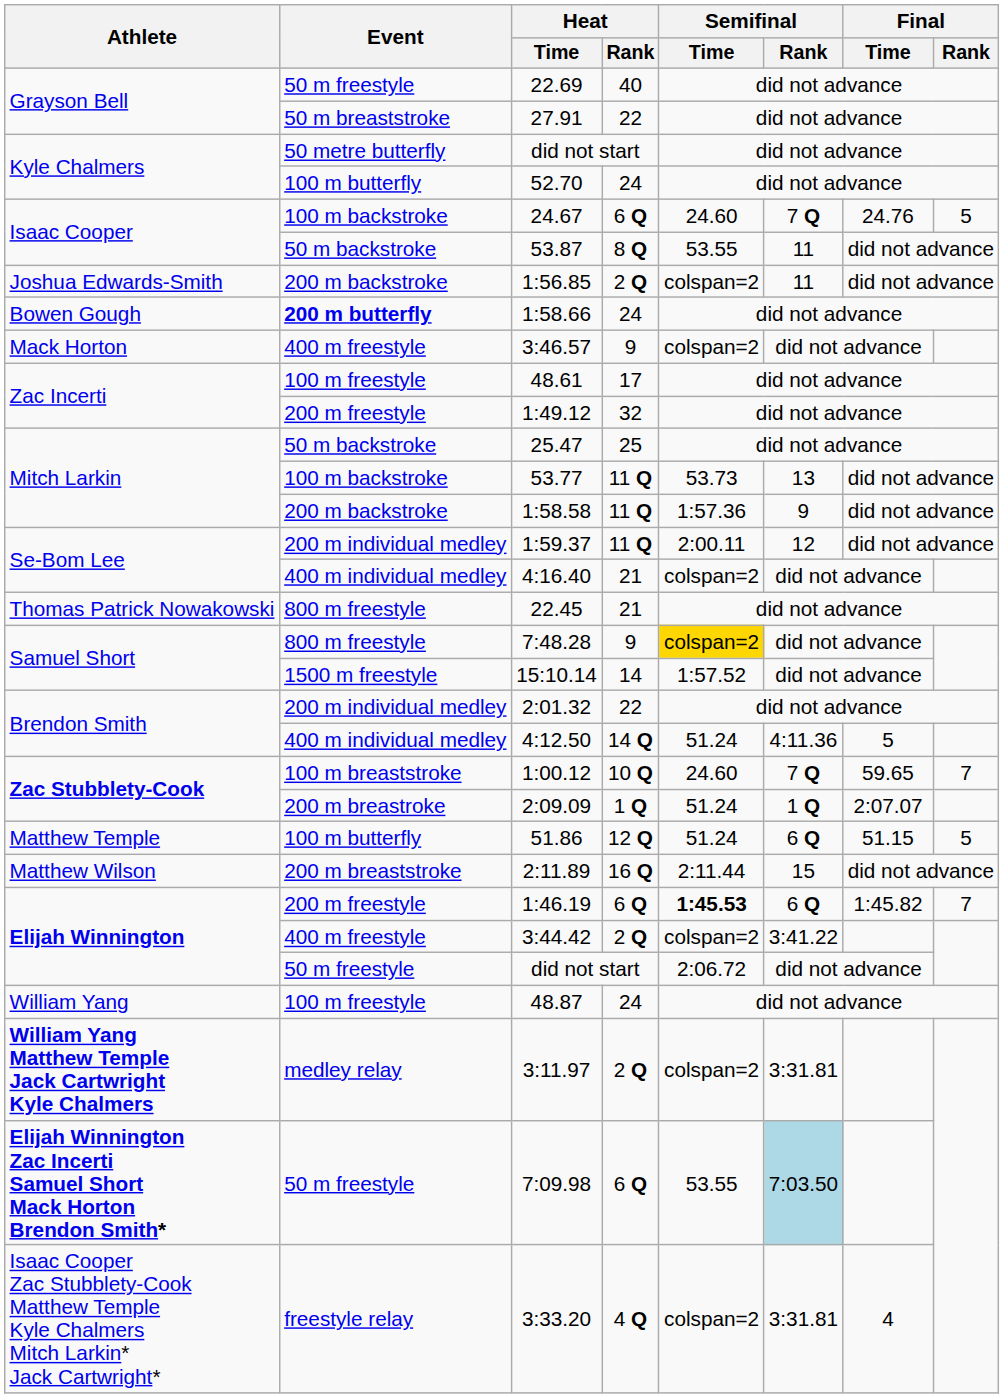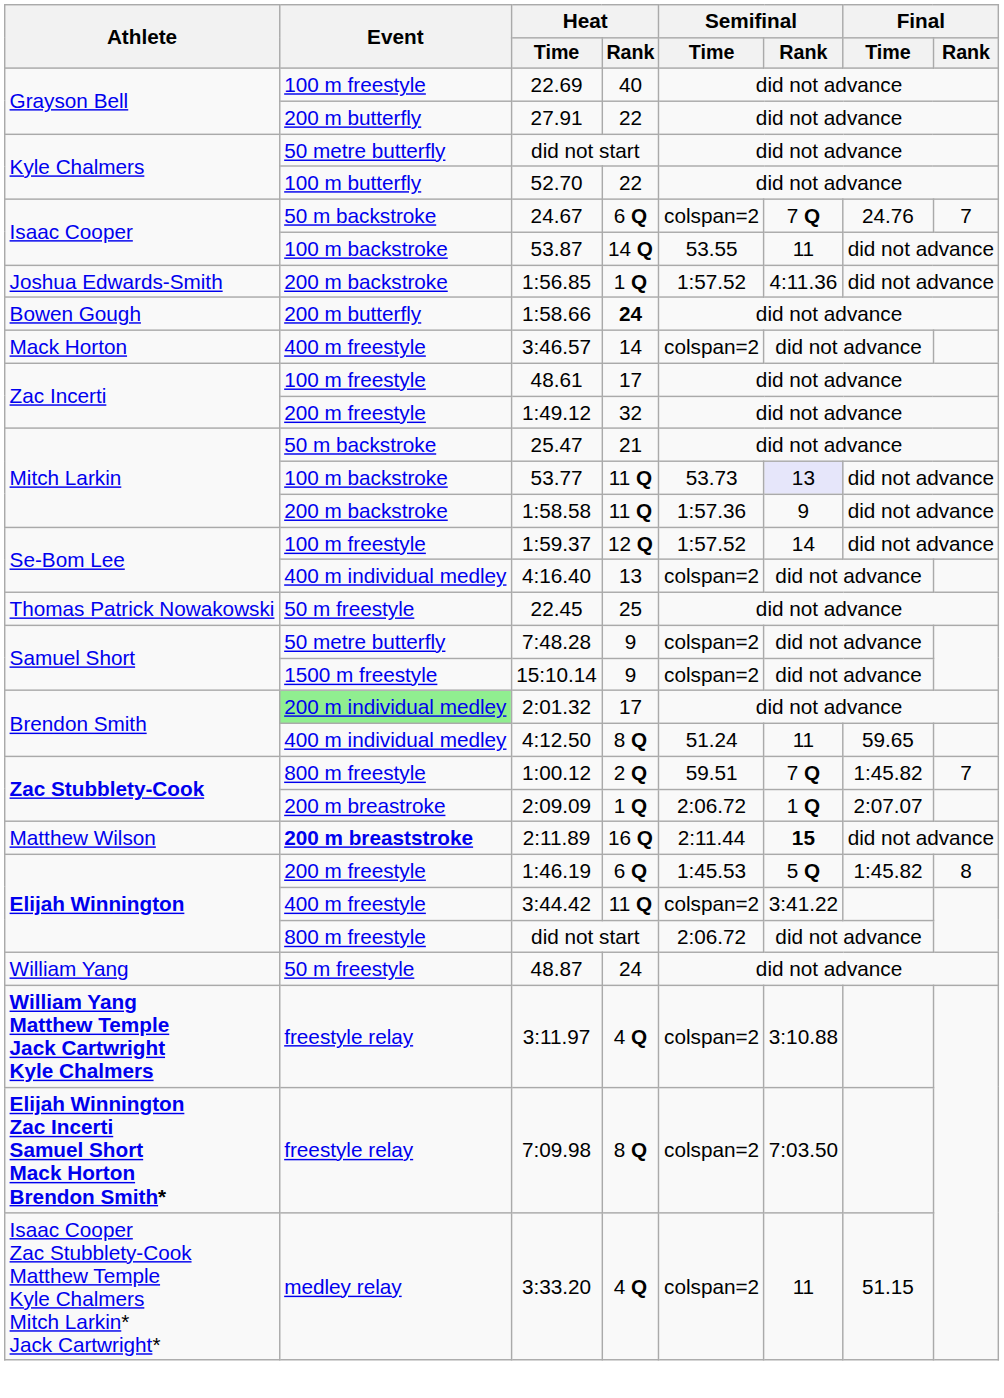(349, 85) 50 m freestyle -> (355, 85) 100 m freestyle
(367, 118) 50 m breaststroke -> (353, 118) 200 m butterfly
(630, 183) 24 -> (630, 183) 22
(366, 216) 100 m backstroke -> (360, 216) 50 m backstroke
(712, 216) 24.60 -> (712, 216) colspan=2
(966, 216) 5 -> (966, 216) 7
(360, 249) 50 m backstroke -> (366, 249) 100 m backstroke
(630, 249) 8 Q -> (630, 249) 14 Q
(630, 282) 2 Q -> (630, 282) 1 Q
(712, 282) colspan=2 -> (712, 282) 1:57.52
(803, 282) 11 -> (803, 282) 4:11.36
(358, 314) bold -> (353, 314) normal
(630, 314) normal -> (630, 314) bold
(630, 347) 9 -> (630, 347) 14
(630, 446) 25 -> (630, 446) 21
(803, 478) no background -> (803, 478) lavender background
(395, 544) 200 m individual medley -> (355, 544) 100 m freestyle
(630, 544) 11 Q -> (630, 544) 12 Q
(712, 544) 2:00.11 -> (712, 544) 1:57.52
(803, 544) 12 -> (803, 544) 14
(630, 577) 21 -> (630, 577) 13
(355, 609) 800 m freestyle -> (349, 609) 50 m freestyle
(630, 609) 21 -> (630, 609) 25
(355, 642) 800 m freestyle -> (365, 642) 50 metre butterfly
(712, 642) gold background -> (712, 642) no background
(630, 675) 14 -> (630, 675) 9
(712, 675) 1:57.52 -> (712, 675) colspan=2
(395, 708) no background -> (395, 708) lightgreen background
(630, 708) 22 -> (630, 708) 17
(630, 740) 14 Q -> (630, 740) 8 Q
(803, 740) 4:11.36 -> (803, 740) 11
(888, 740) 5 -> (888, 740) 59.65
(373, 773) 100 m breaststroke -> (355, 773) 800 m freestyle
(630, 773) 10 Q -> (630, 773) 2 Q
(712, 773) 24.60 -> (712, 773) 59.51
(888, 773) 59.65 -> (888, 773) 1:45.82
(712, 806) 51.24 -> (712, 806) 2:06.72
- row: (85, 839)
(373, 871) normal -> (379, 839) bold
(803, 871) normal -> (803, 839) bold
(712, 904) bold -> (712, 871) normal
(803, 904) 6 Q -> (803, 871) 5 Q
(966, 904) 7 -> (966, 871) 8
(630, 937) 2 Q -> (630, 904) 11 Q
(349, 970) 50 m freestyle -> (355, 937) 800 m freestyle
(355, 1002) 100 m freestyle -> (349, 970) 50 m freestyle
(343, 1070) medley relay -> (349, 1037) freestyle relay
(630, 1070) 2 Q -> (630, 1037) 4 Q
(803, 1070) 3:31.81 -> (803, 1037) 3:10.88
(349, 1183) 50 m freestyle -> (349, 1150) freestyle relay
(630, 1183) 6 Q -> (630, 1150) 8 Q
(712, 1183) 53.55 -> (712, 1150) colspan=2
(803, 1183) lightblue background -> (803, 1150) no background
(349, 1320) freestyle relay -> (343, 1287) medley relay
(803, 1320) 3:31.81 -> (803, 1287) 11
(888, 1320) 4 -> (888, 1287) 51.15
